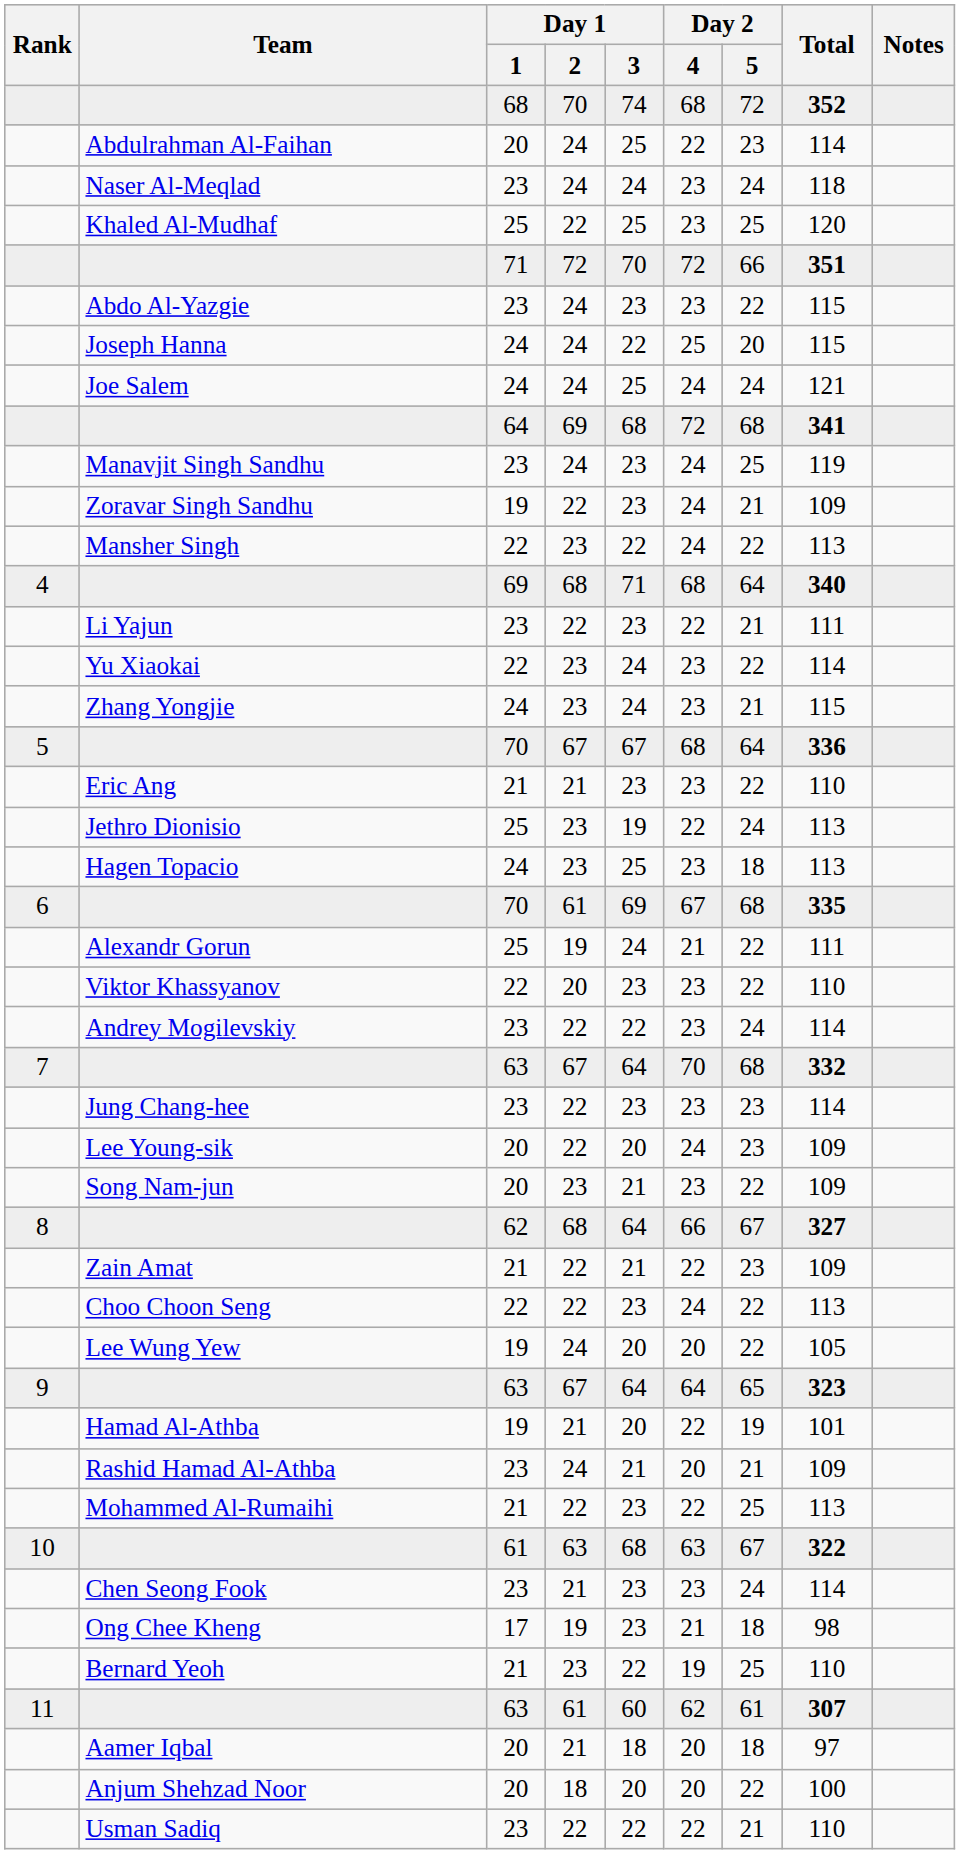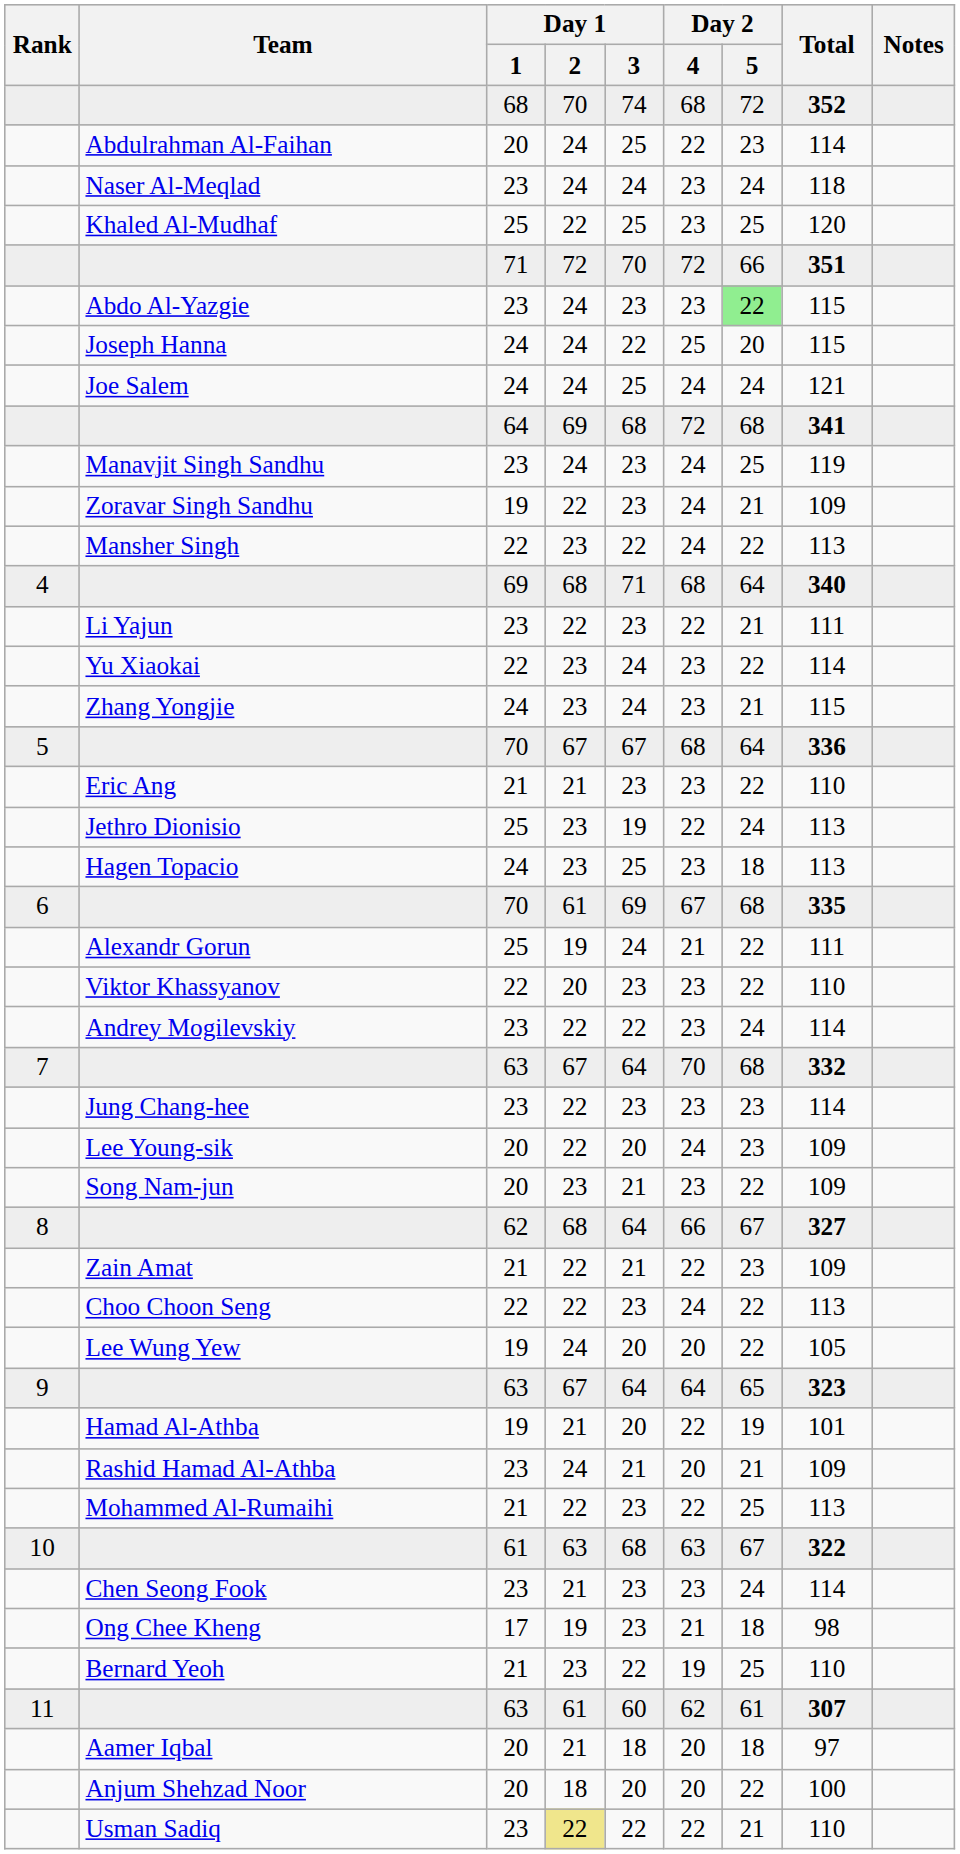(752, 305) no background -> (752, 305) lightgreen background
(575, 1828) no background -> (575, 1828) khaki background
